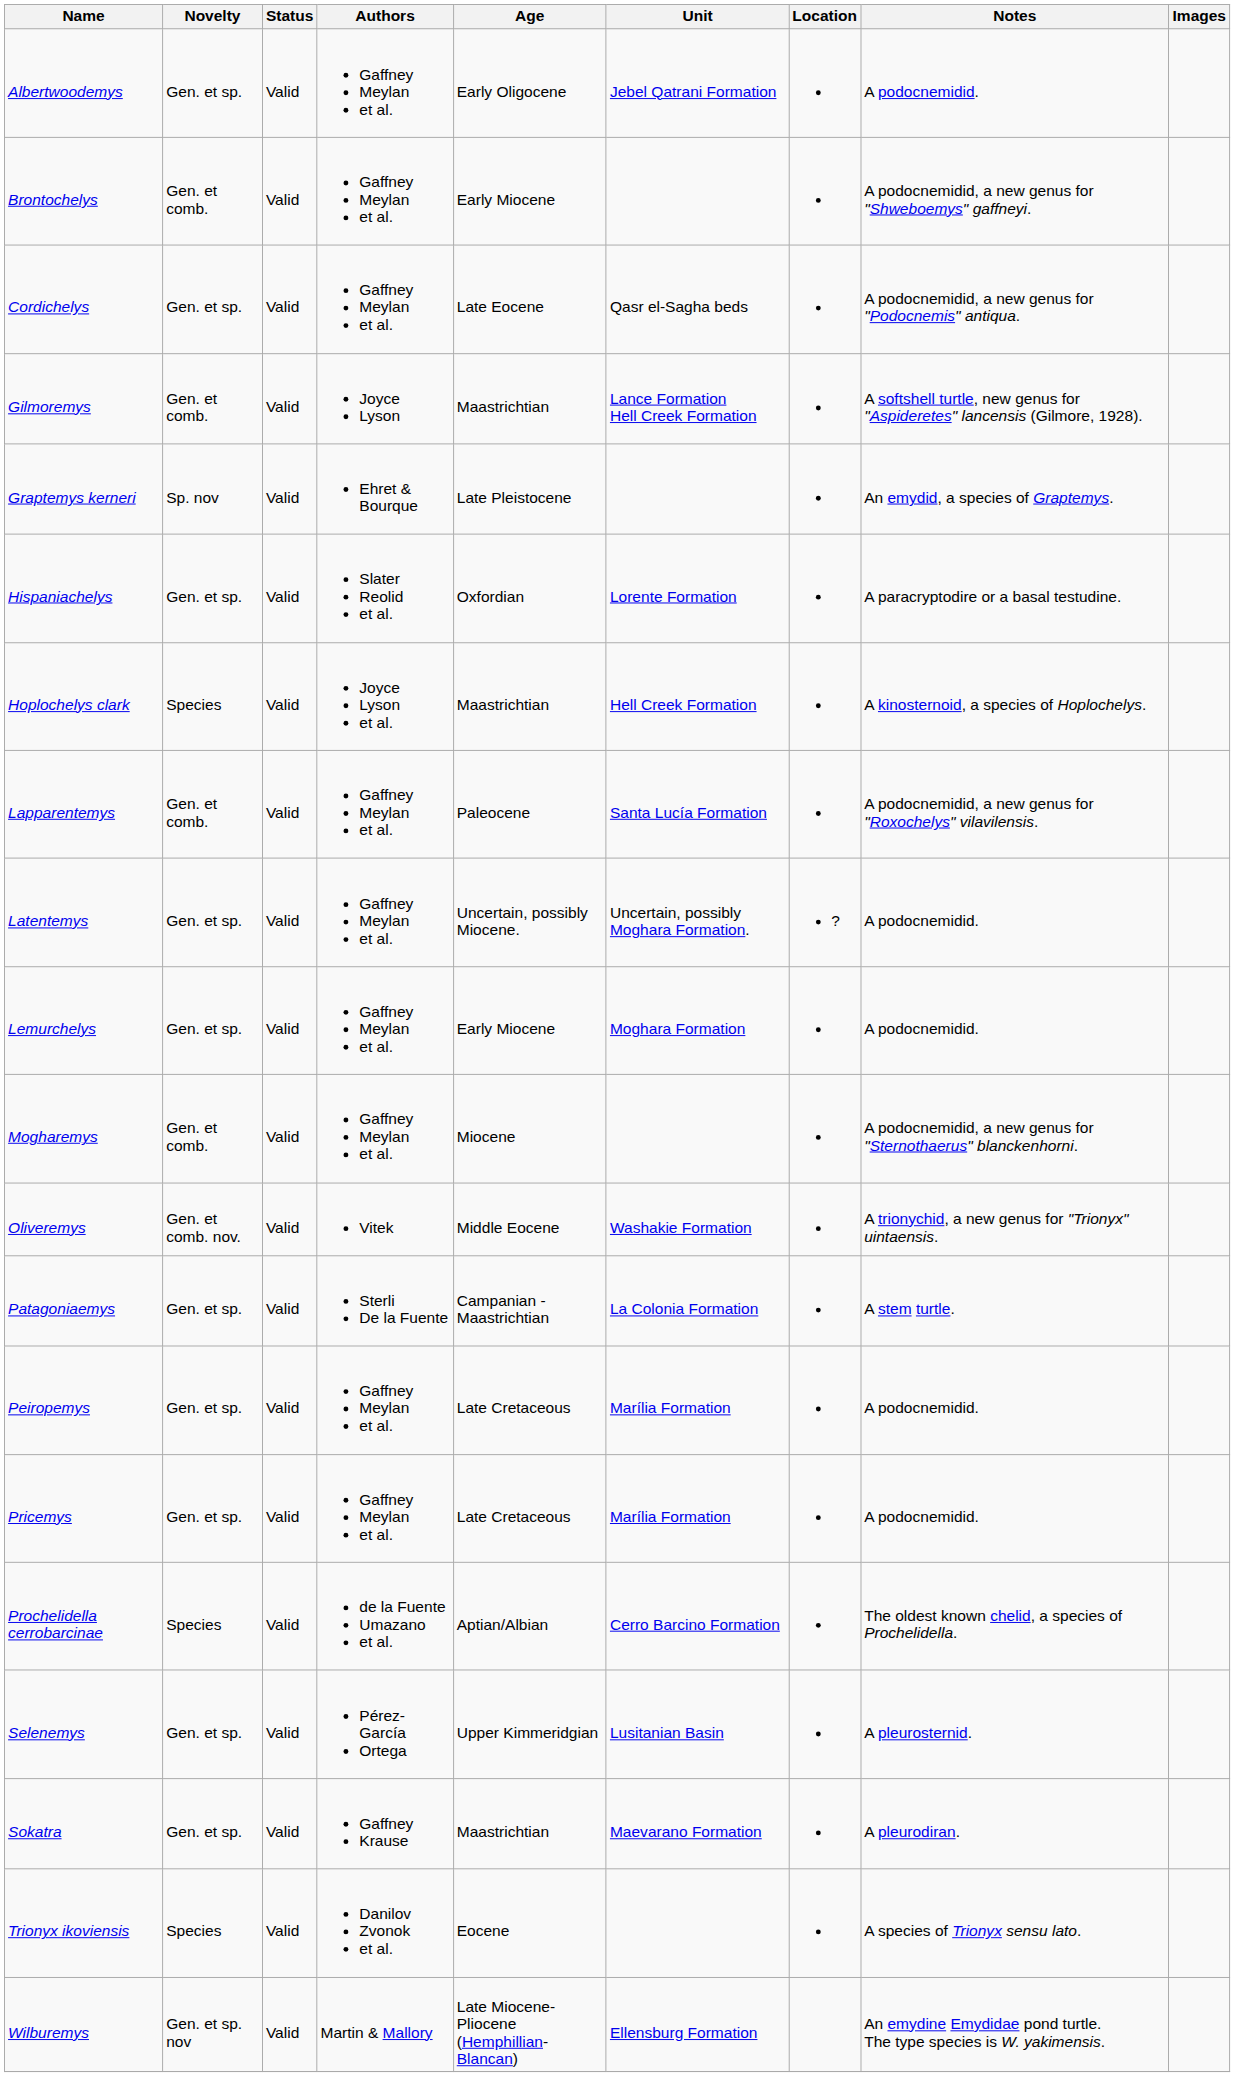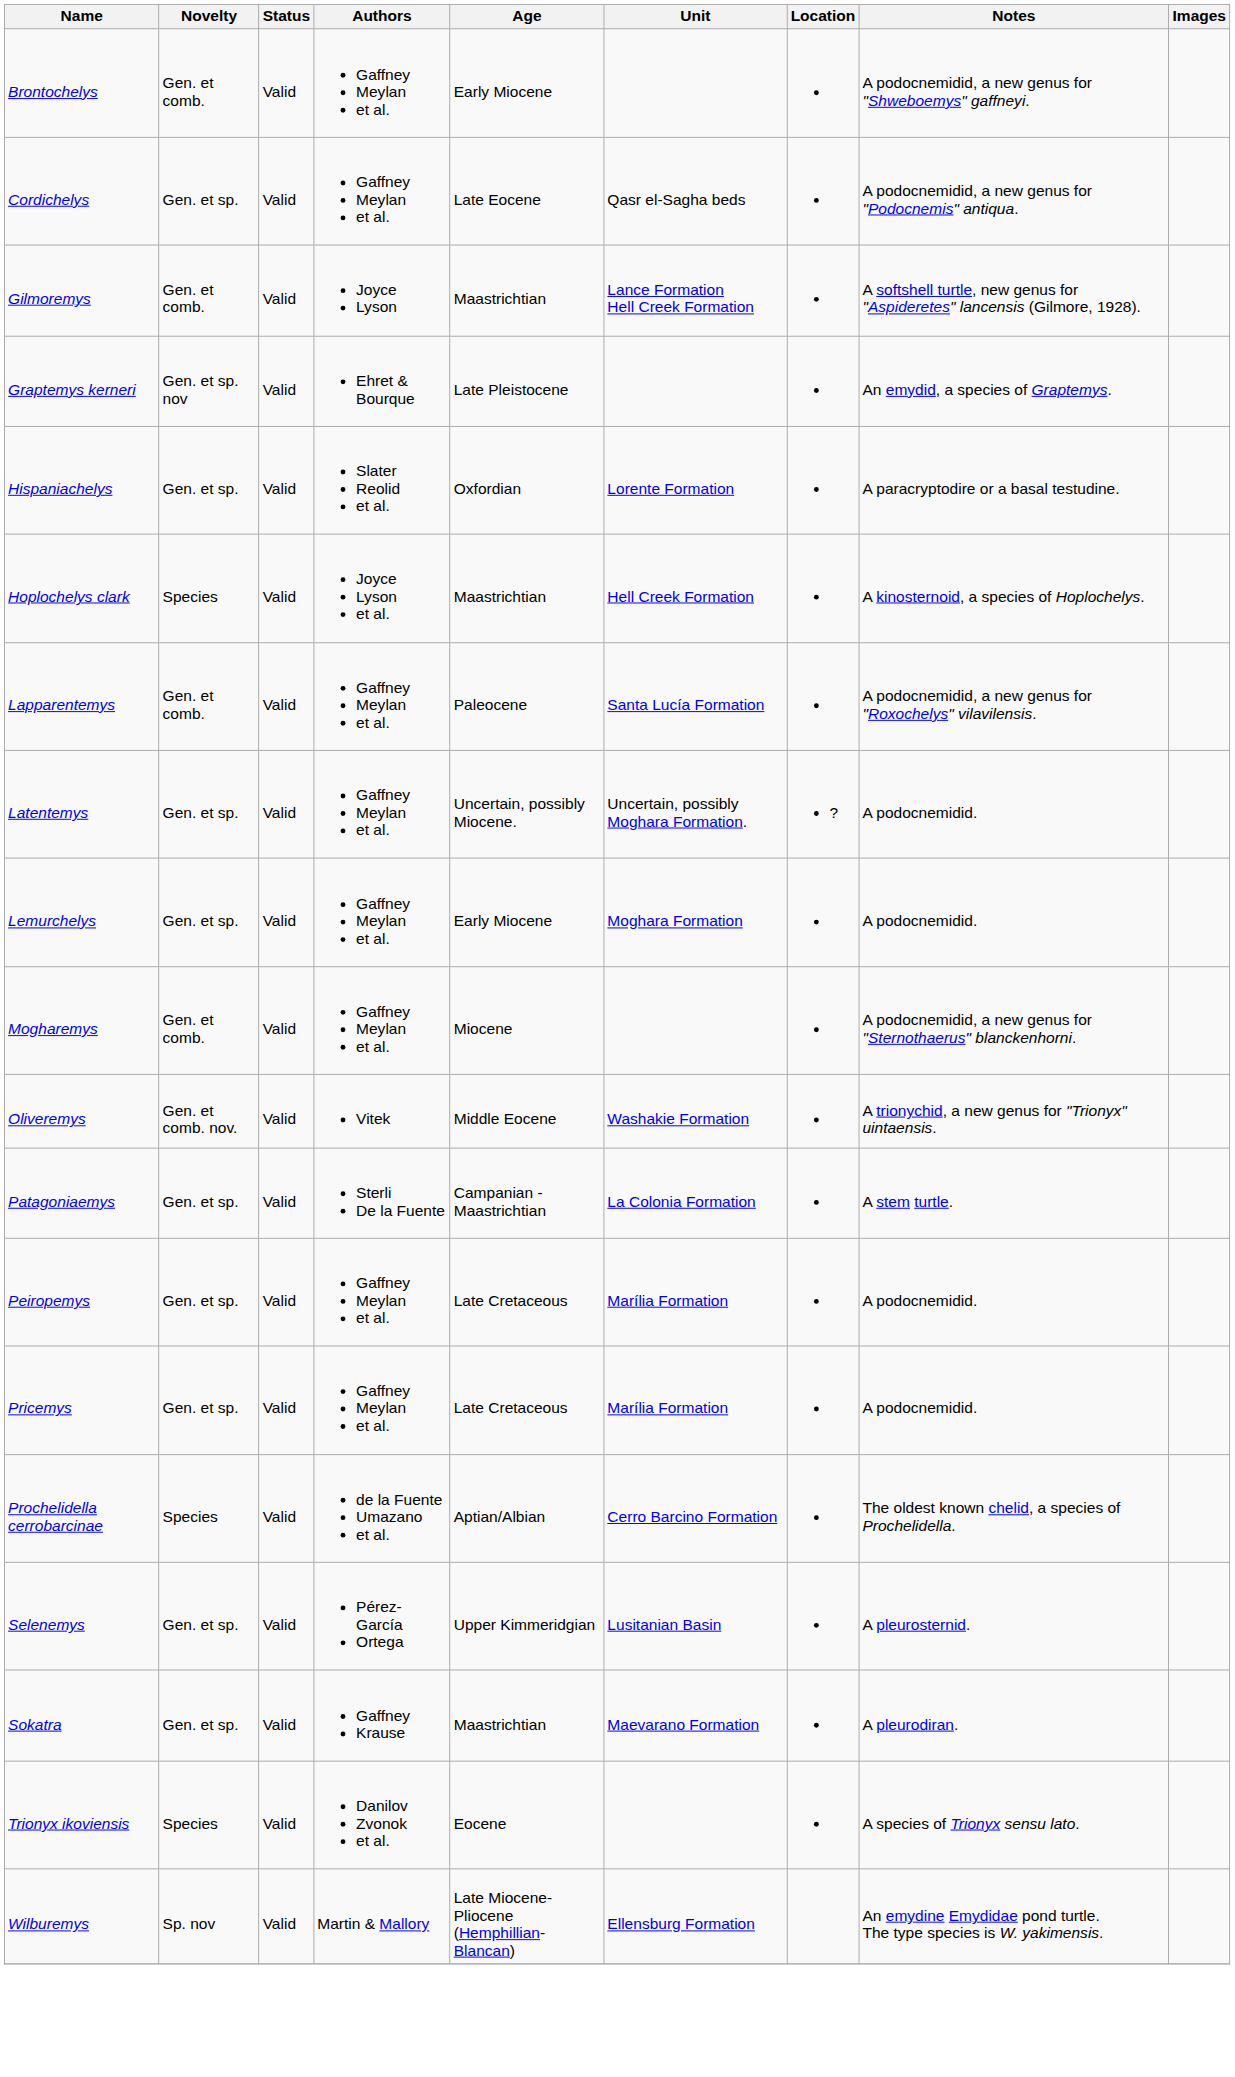- row: (65, 91)
(192, 497) Sp. nov -> (201, 389) Gen. et sp. nov
(204, 2032) Gen. et sp. nov -> (189, 1924) Sp. nov
